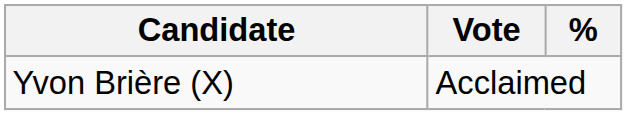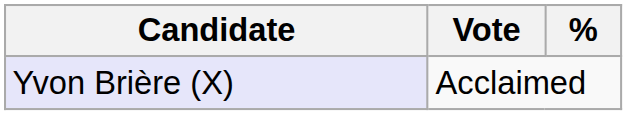(123, 82) no background -> (123, 82) lavender background
